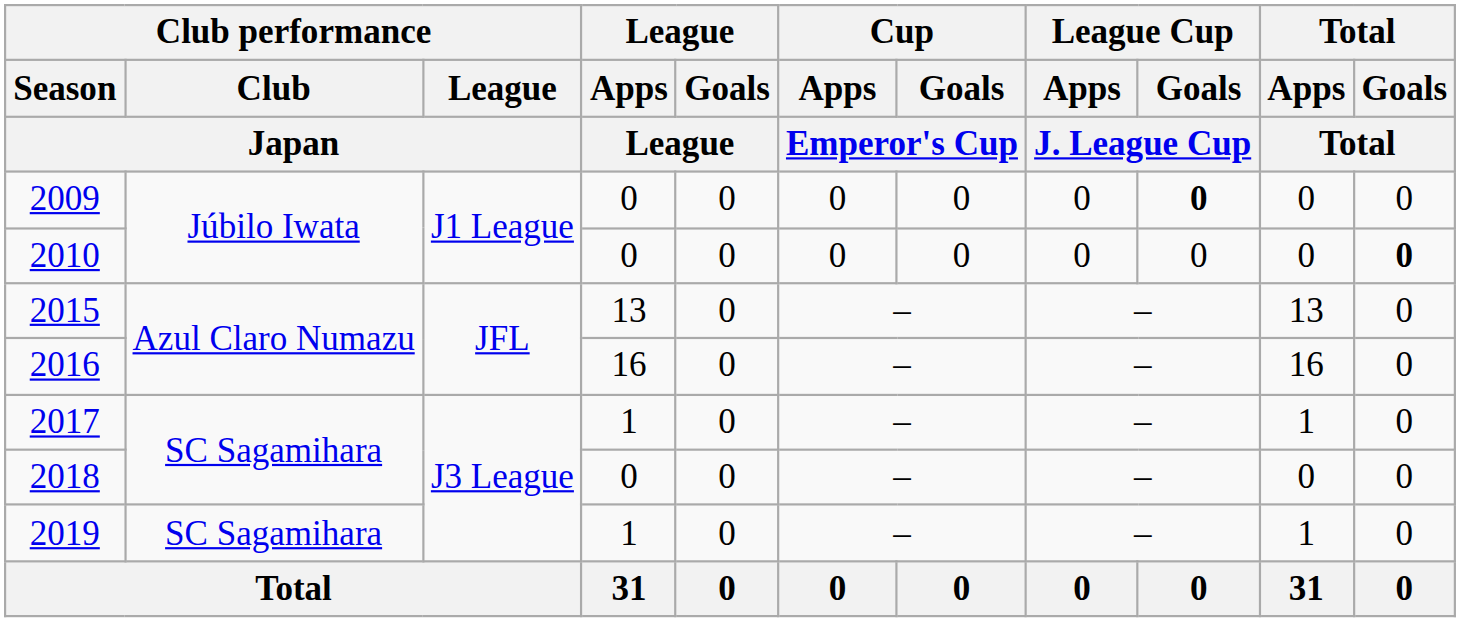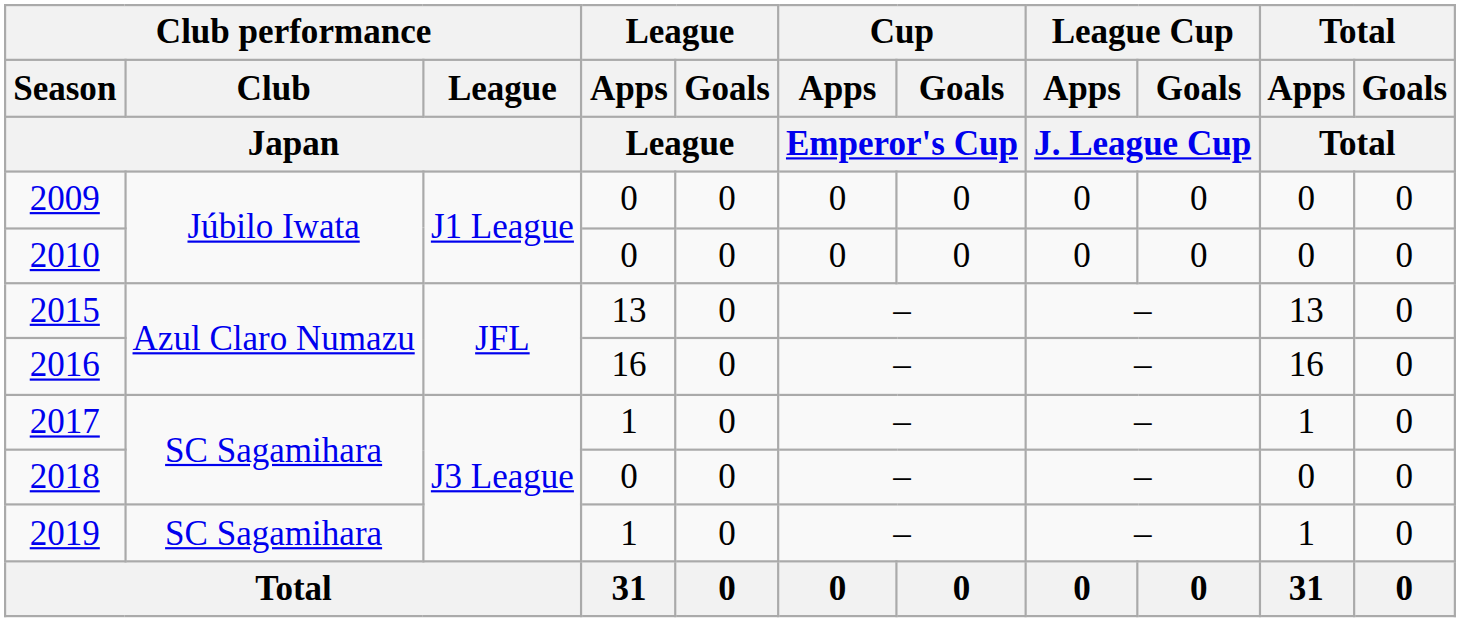(1199, 198) bold -> (1199, 198) normal
(1404, 254) bold -> (1404, 254) normal
